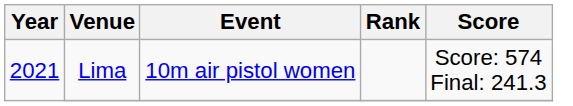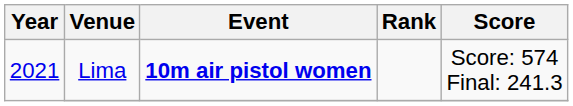(250, 69) normal -> (258, 69) bold
